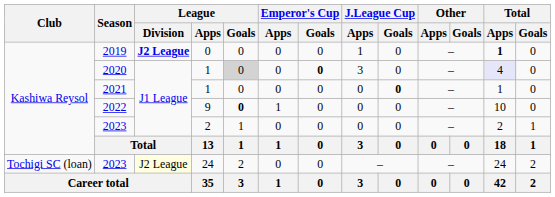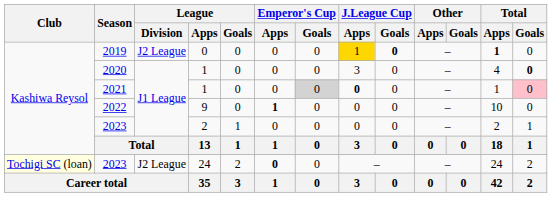(163, 51) bold -> (162, 51) normal
(360, 51) no background -> (357, 51) gold background
(398, 51) normal -> (395, 51) bold
(241, 70) lightgrey background -> (238, 70) no background
(320, 70) bold -> (317, 70) normal
(500, 70) lavender background -> (497, 70) no background
(533, 70) normal -> (530, 70) bold
(320, 88) no background -> (317, 88) lightgrey background
(360, 88) normal -> (357, 88) bold
(398, 88) bold -> (395, 88) normal
(533, 88) no background -> (530, 88) pink background
(241, 107) bold -> (238, 107) normal
(278, 107) normal -> (275, 107) bold
(49, 164) no background -> (49, 164) lightyellow background
(163, 164) lightyellow background -> (162, 164) no background
(278, 164) normal -> (275, 164) bold
